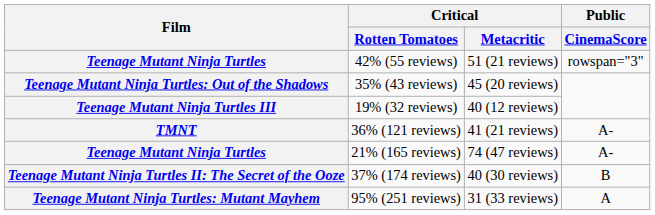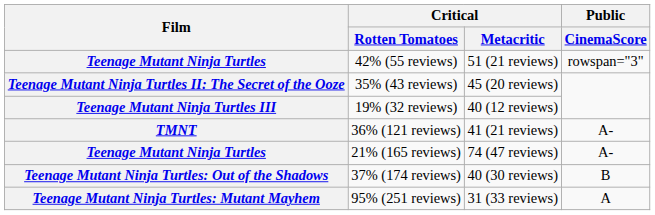(176, 84) Teenage Mutant Ninja Turtles: Out of the Shadows -> (176, 84) Teenage Mutant Ninja Turtles II: The Secret of the Ooze
(176, 175) Teenage Mutant Ninja Turtles II: The Secret of the Ooze -> (176, 175) Teenage Mutant Ninja Turtles: Out of the Shadows
